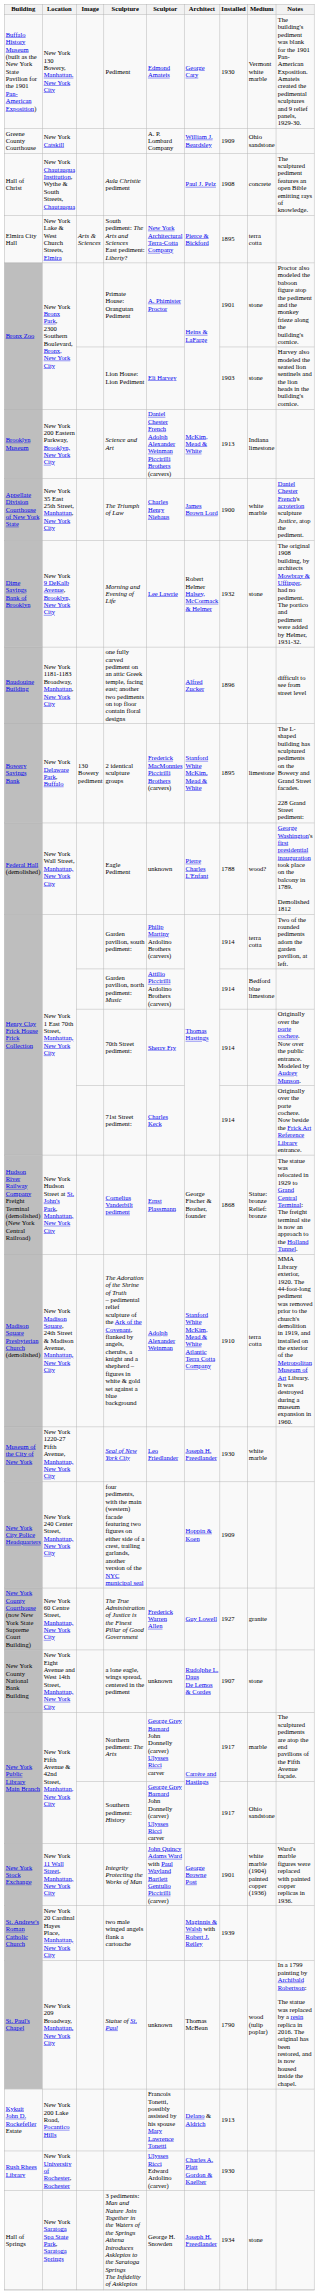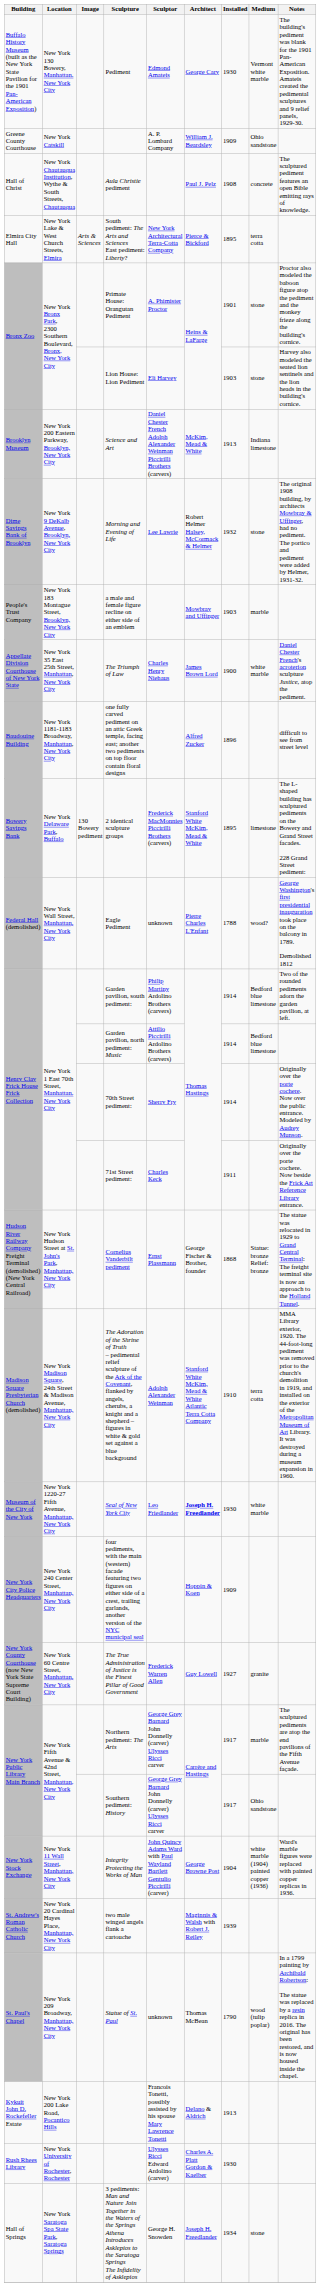rows swapped: (18, 594) <-> (23, 509)
+ row: (18, 612)
(255, 941) terra cotta -> (263, 996) Bedford blue limestone
(228, 1120) 1914 -> (229, 1175) 1911
(201, 1454) normal -> (203, 1509) bold
- row: (19, 1681)
(228, 1874) 1901 -> (230, 1867) 1904
